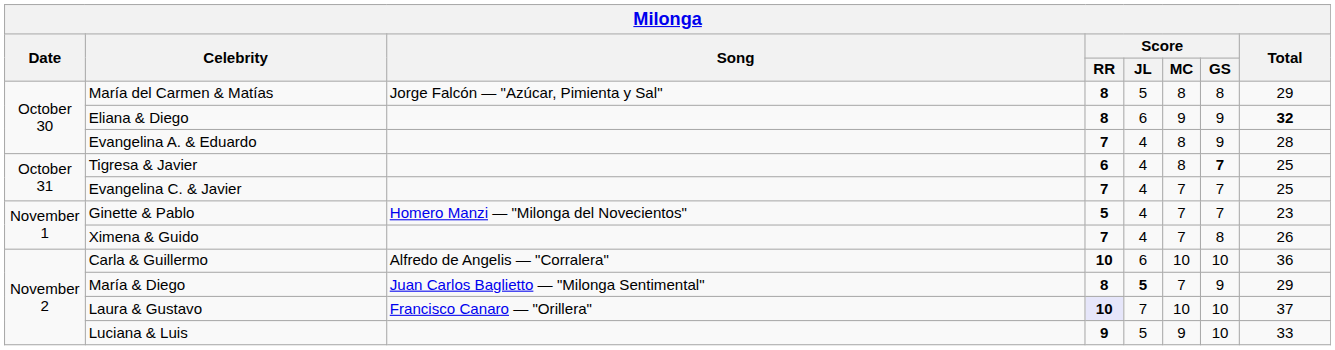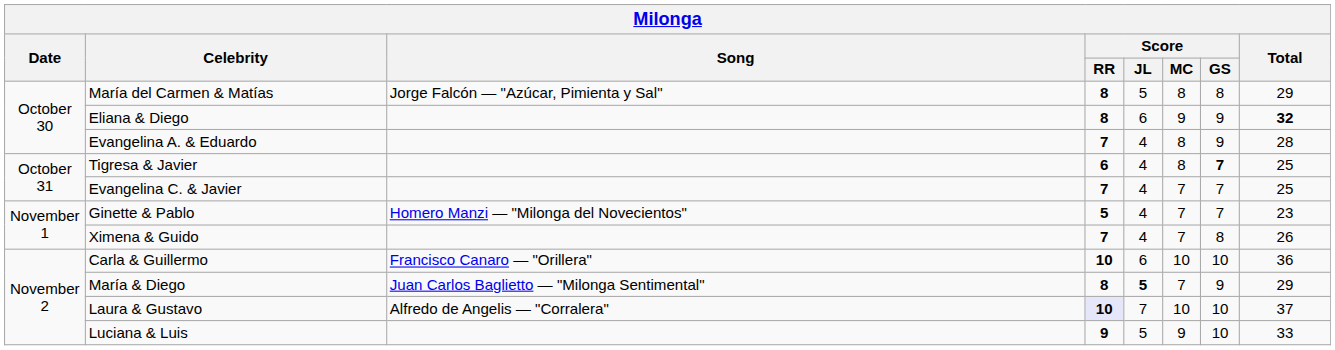(499, 261) Alfredo de Angelis — "Corralera" -> (491, 261) Francisco Canaro — "Orillera"
(491, 309) Francisco Canaro — "Orillera" -> (499, 309) Alfredo de Angelis — "Corralera"
